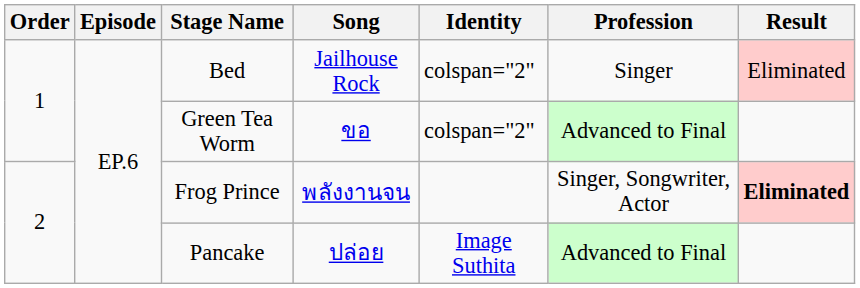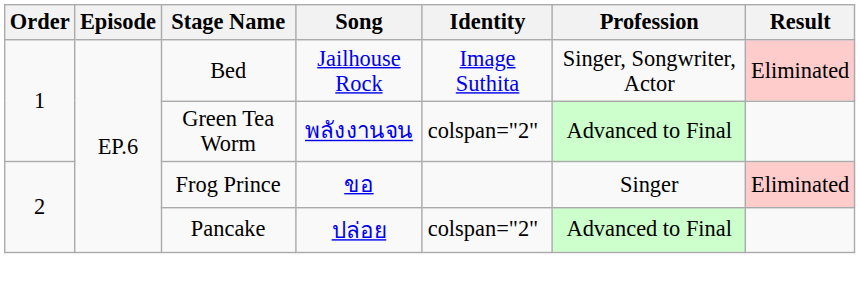(479, 70) colspan="2" -> (488, 70) Image Suthita
(643, 70) Singer -> (649, 70) Singer, Songwriter, Actor
(356, 131) ขอ -> (359, 131) พลังงานจน
(356, 192) พลังงานจน -> (359, 184) ขอ
(643, 191) Singer, Songwriter, Actor -> (649, 184) Singer
(796, 191) bold -> (800, 184) normal
(484, 252) Image Suthita -> (483, 229) colspan="2"
